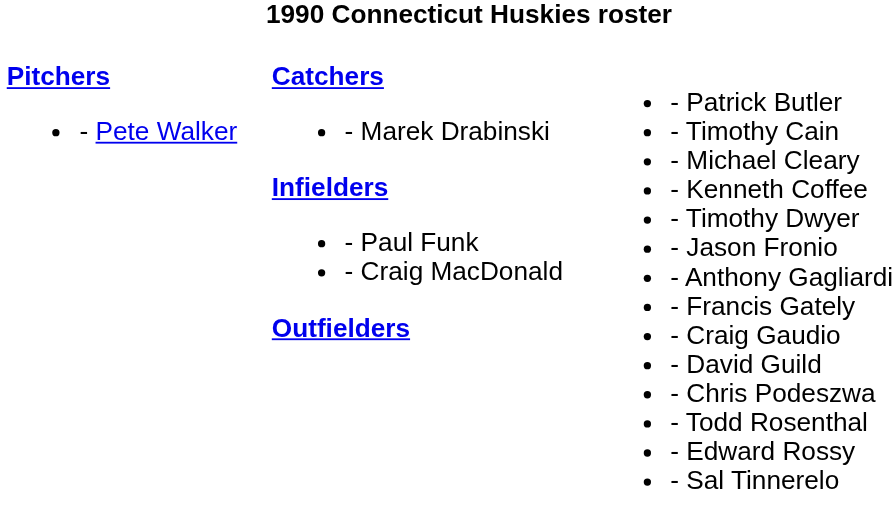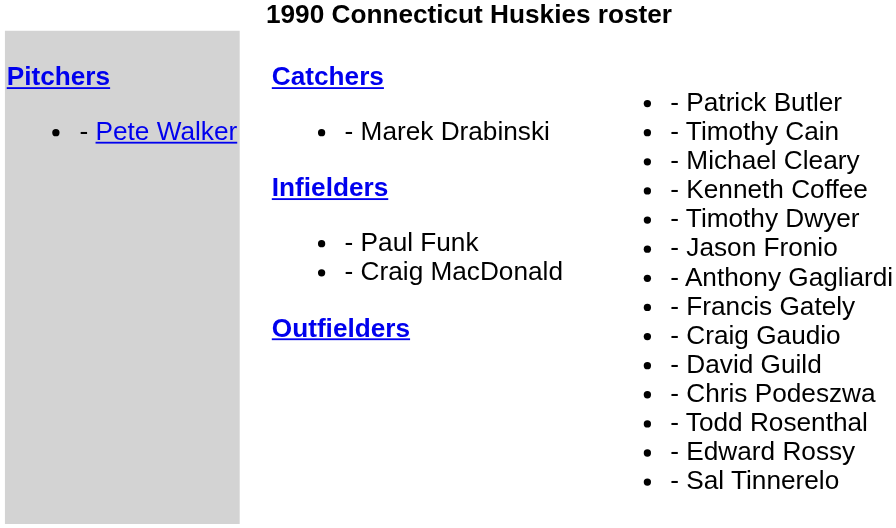(122, 104) no background -> (122, 104) lightgrey background
